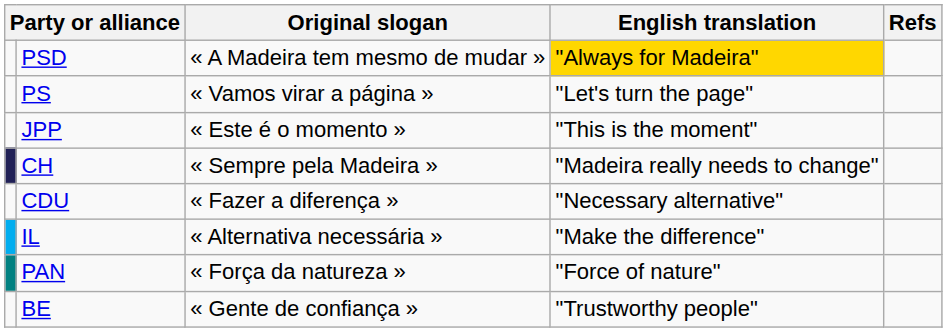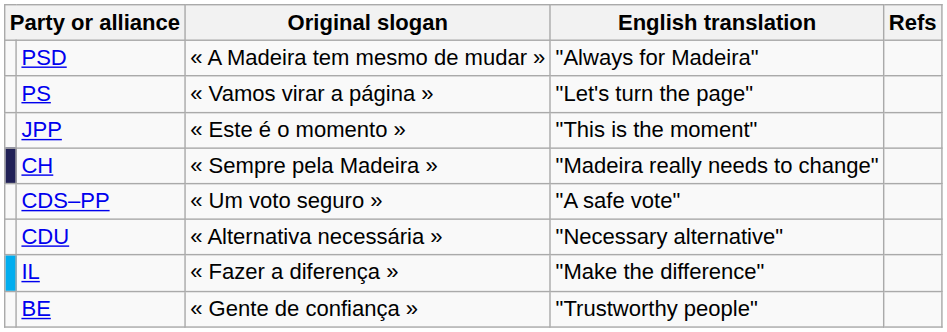(657, 57) gold background -> (657, 57) no background
+ row: (66, 200)
(294, 200) « Fazer a diferença » -> (316, 236) « Alternativa necessária »
(316, 236) « Alternativa necessária » -> (294, 272) « Fazer a diferença »
- row: (43, 272)
